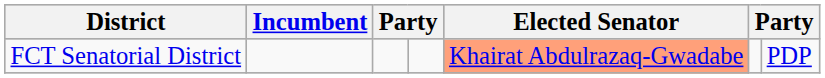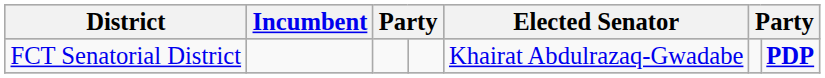(596, 55) lightsalmon background -> (596, 55) no background
(789, 55) normal -> (790, 55) bold
